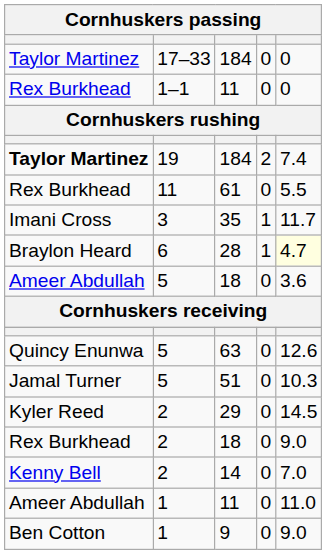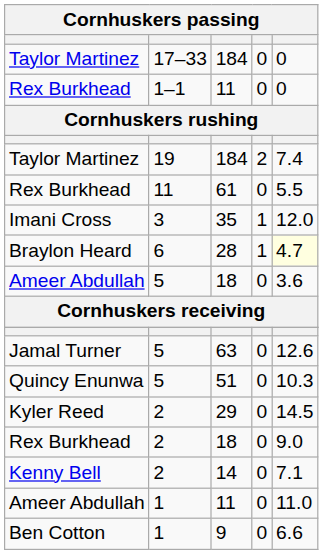(79, 159) bold -> (74, 159) normal
(298, 220) 11.7 -> (295, 220) 12.0
(76, 350) Quincy Enunwa -> (65, 350) Jamal Turner
(65, 381) Jamal Turner -> (76, 381) Quincy Enunwa
(293, 472) 7.0 -> (289, 472) 7.1
(293, 533) 9.0 -> (289, 533) 6.6
